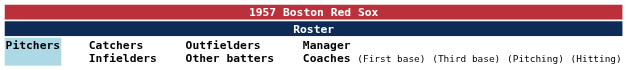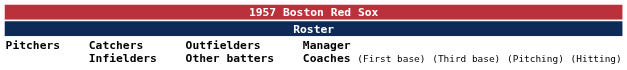(33, 45) lightblue background -> (33, 45) no background
